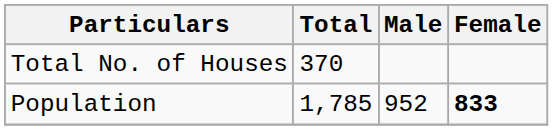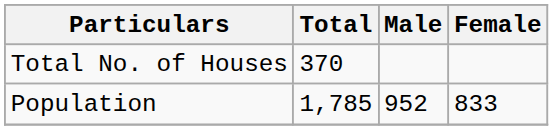(476, 104) bold -> (476, 104) normal
